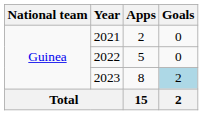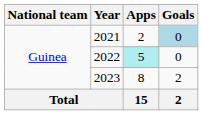(178, 36) no background -> (178, 36) lightblue background
(141, 57) no background -> (141, 57) paleturquoise background
(178, 78) lightblue background -> (178, 78) no background
